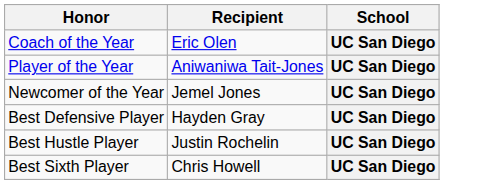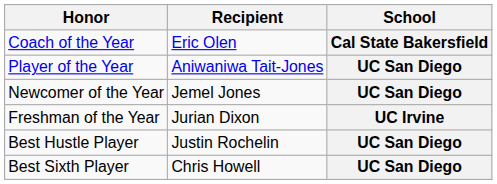(383, 42) UC San Diego -> (410, 42) Cal State Bakersfield
+ row: (84, 118)
- row: (86, 118)
